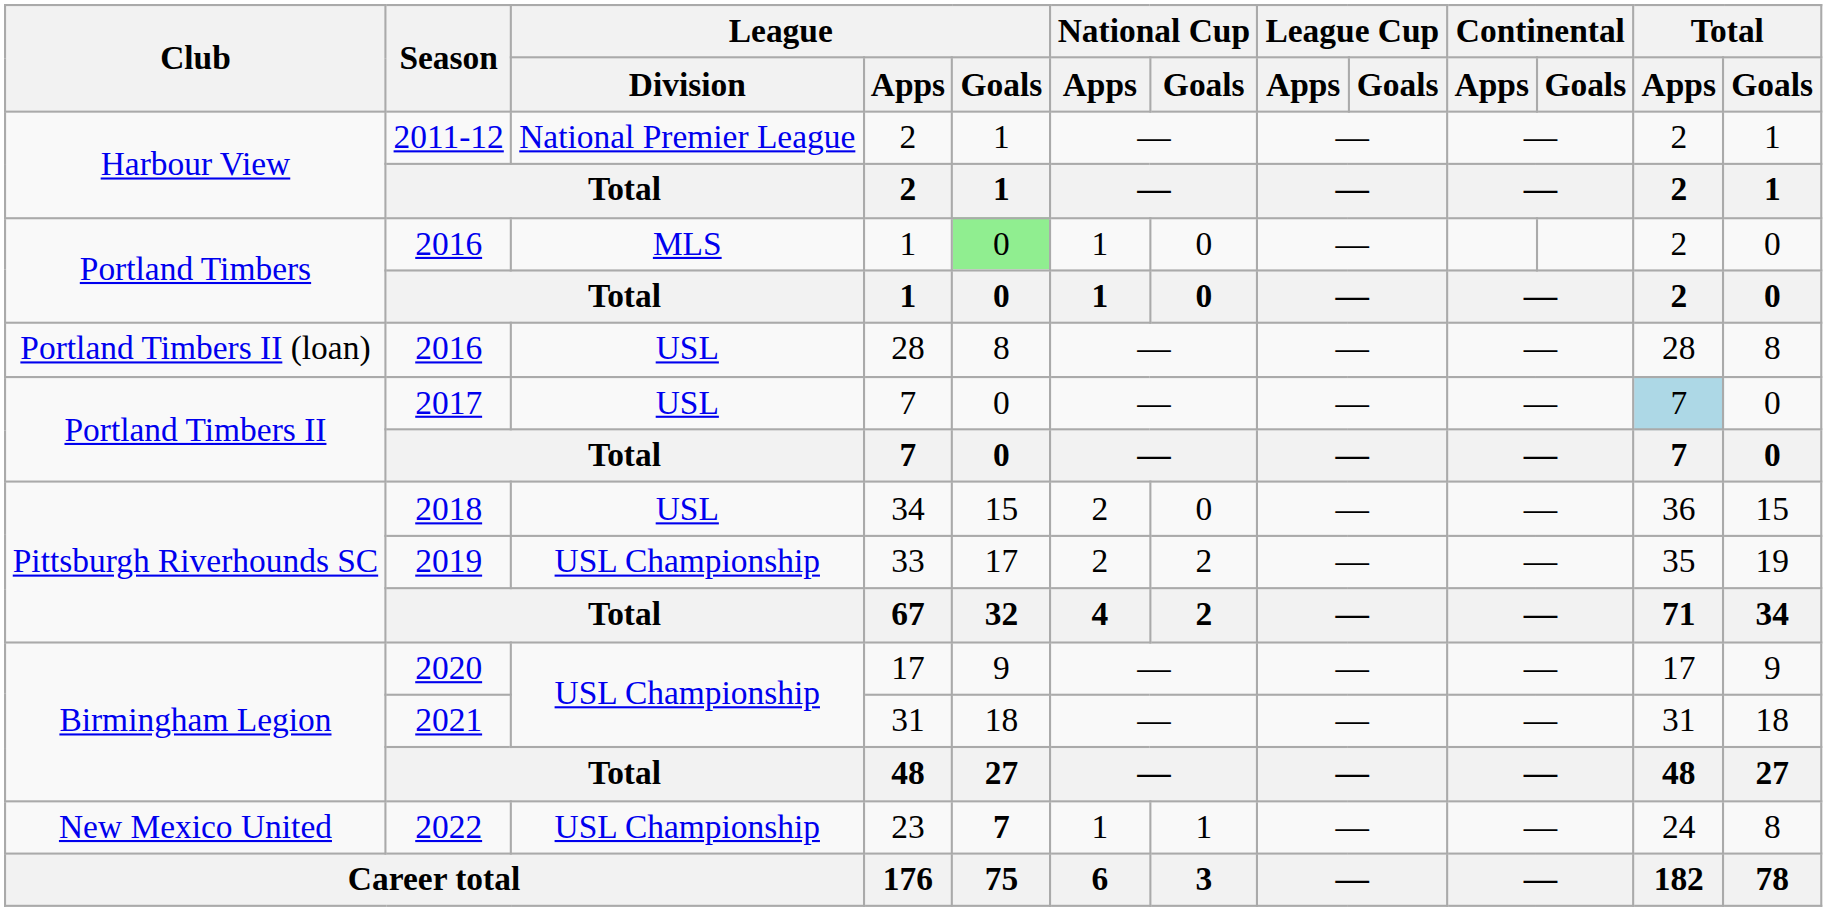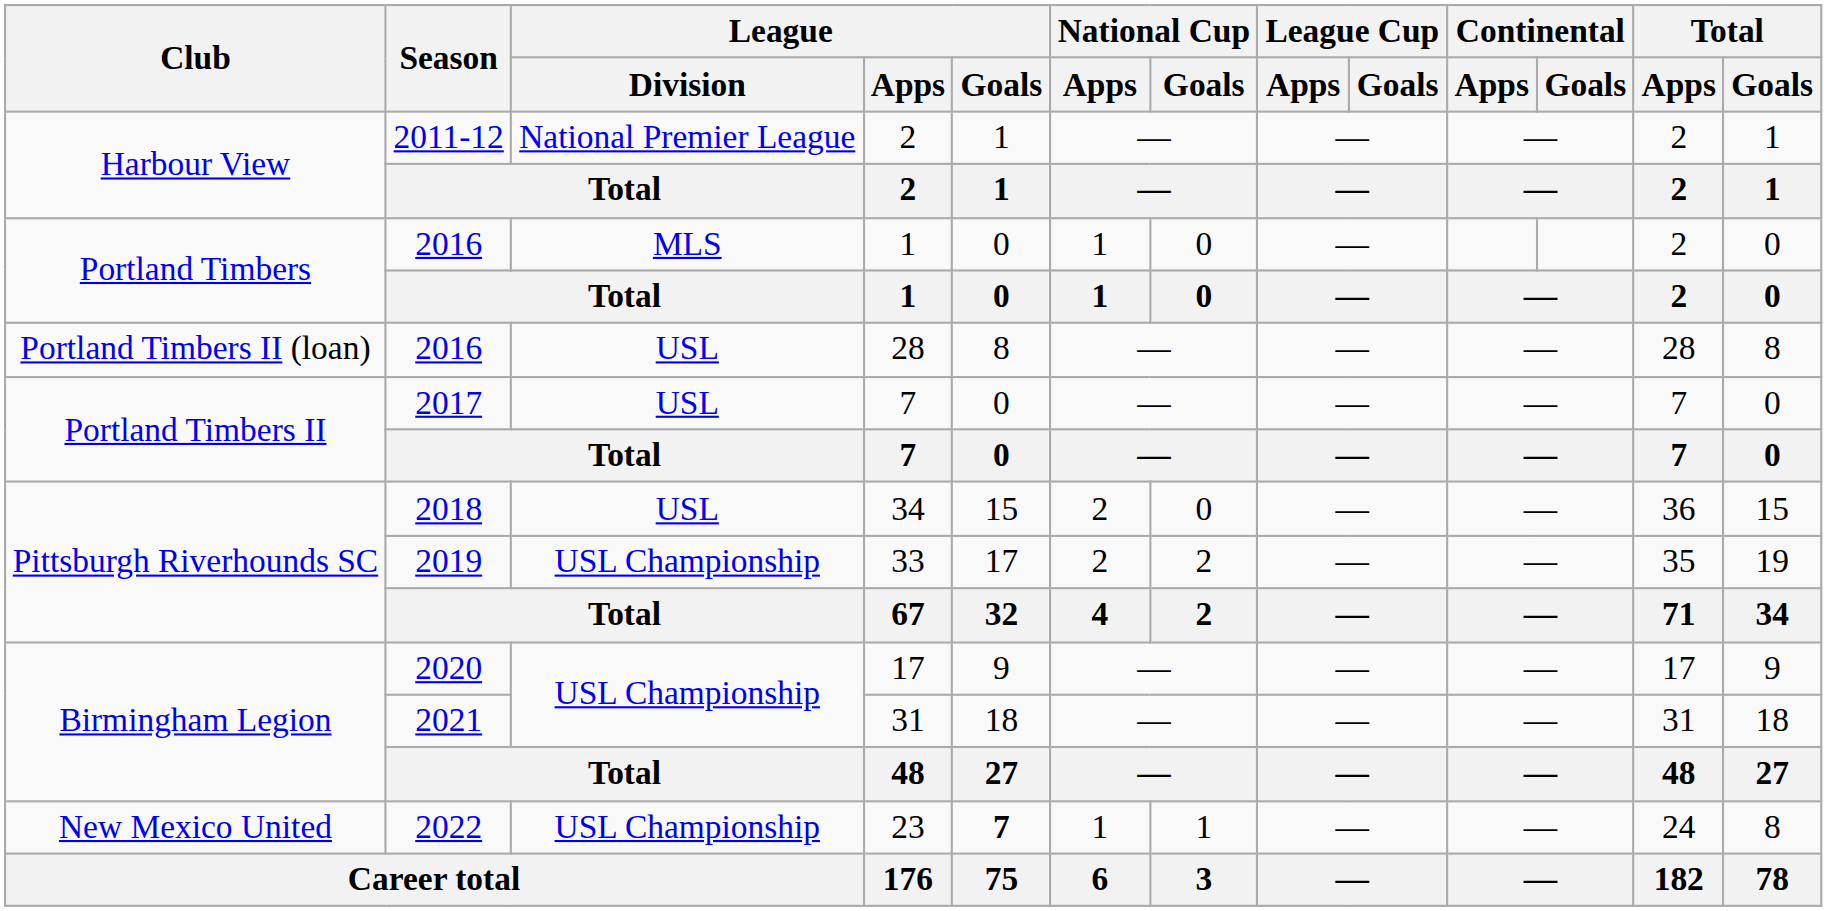(1001, 243) lightgreen background -> (1001, 243) no background
(1679, 402) lightblue background -> (1679, 402) no background
